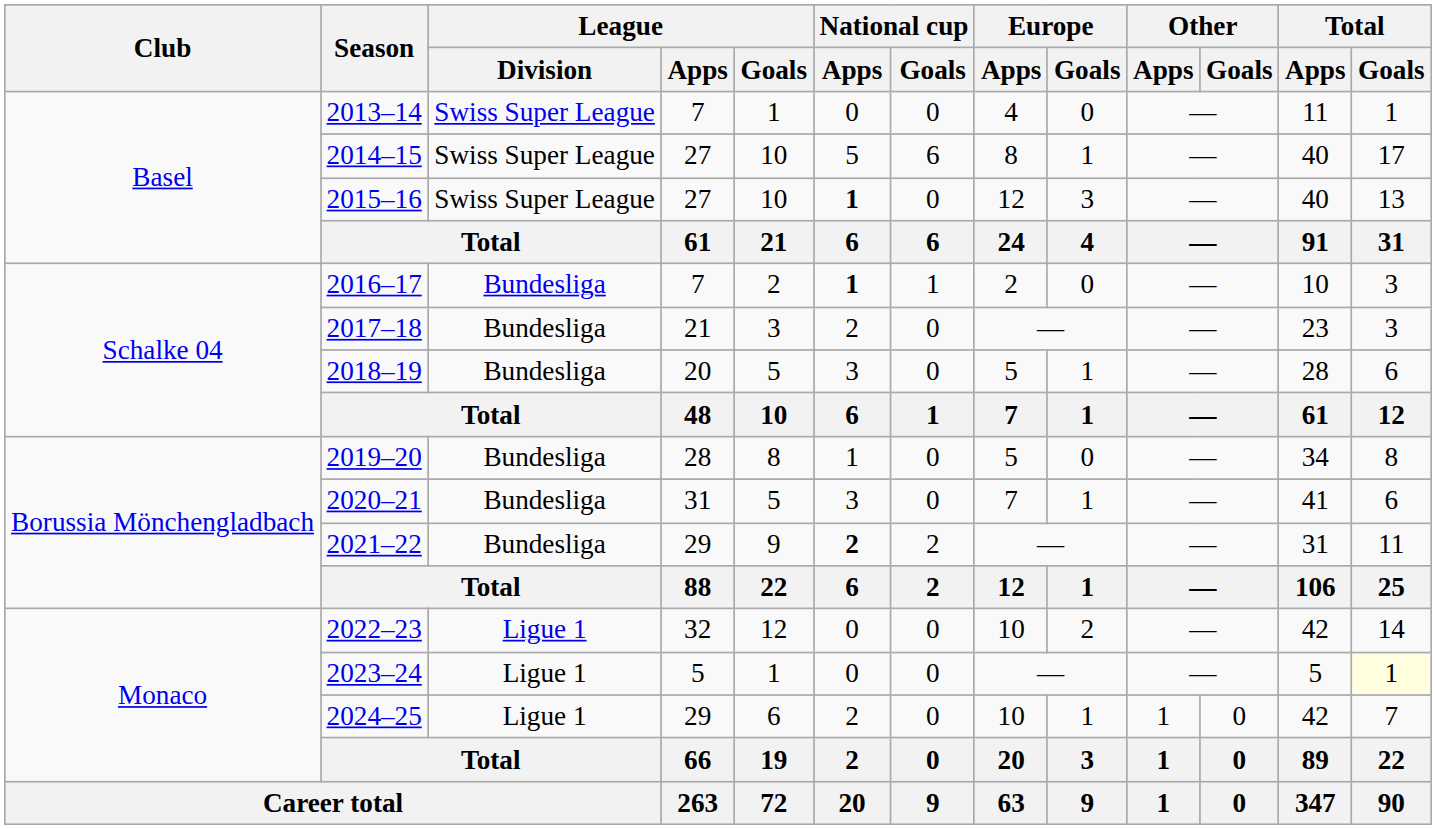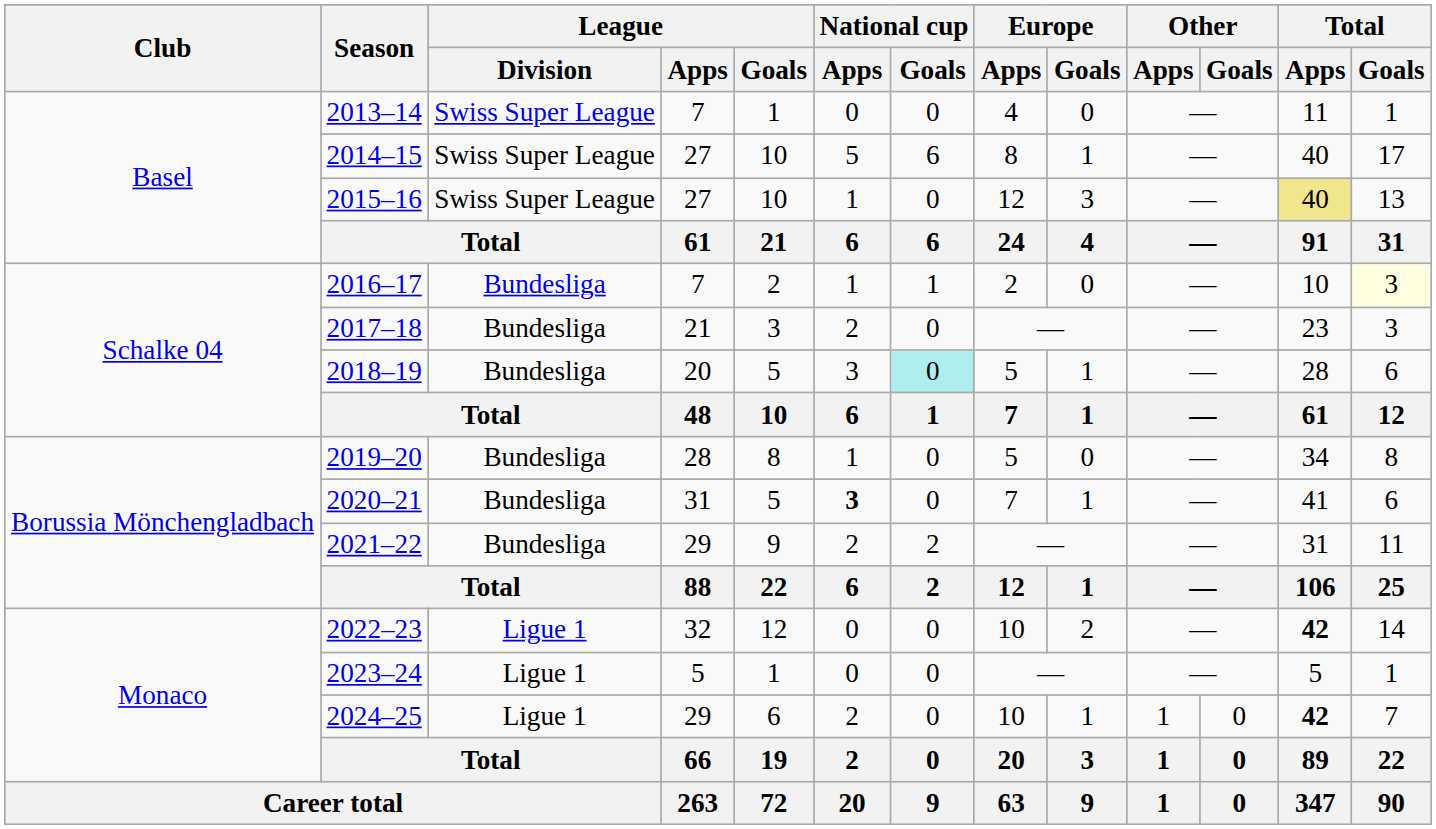(852, 198) bold -> (852, 198) normal
(1315, 198) no background -> (1315, 198) khaki background
(852, 284) bold -> (852, 284) normal
(1391, 284) no background -> (1391, 284) lightyellow background
(933, 371) no background -> (933, 371) paleturquoise background
(852, 500) normal -> (852, 500) bold
(852, 543) bold -> (852, 543) normal
(1315, 629) normal -> (1315, 629) bold
(1391, 673) lightyellow background -> (1391, 673) no background
(1315, 716) normal -> (1315, 716) bold
